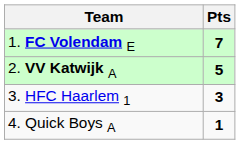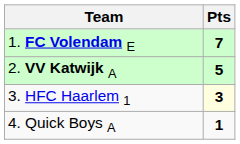(219, 97) no background -> (219, 97) lightyellow background
